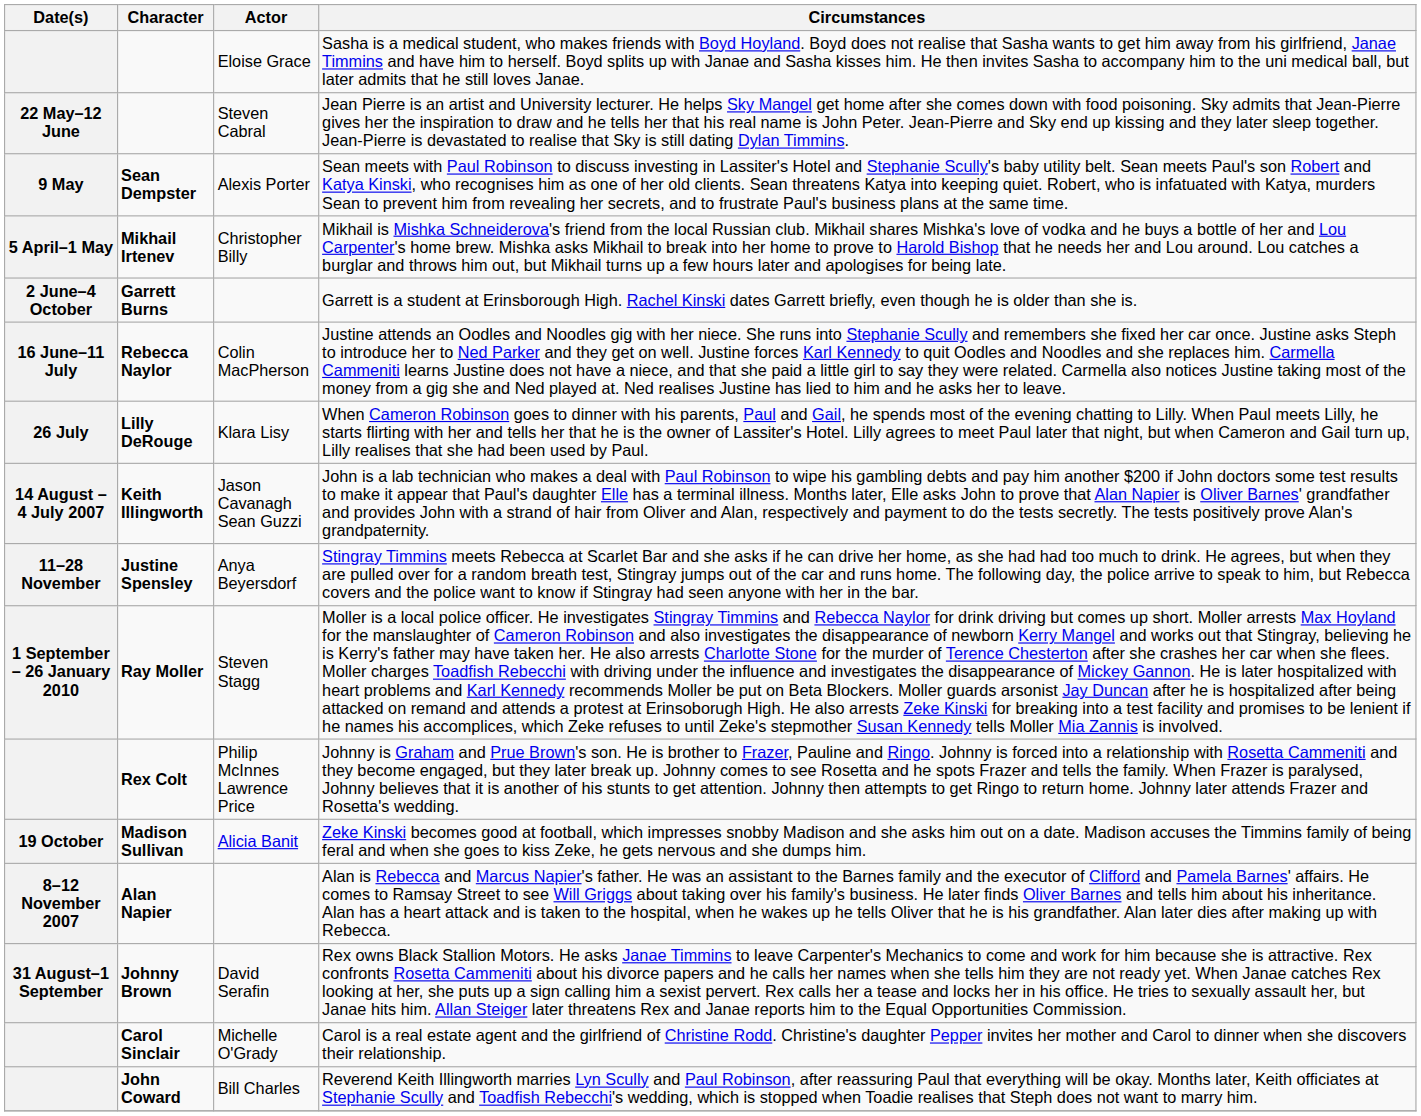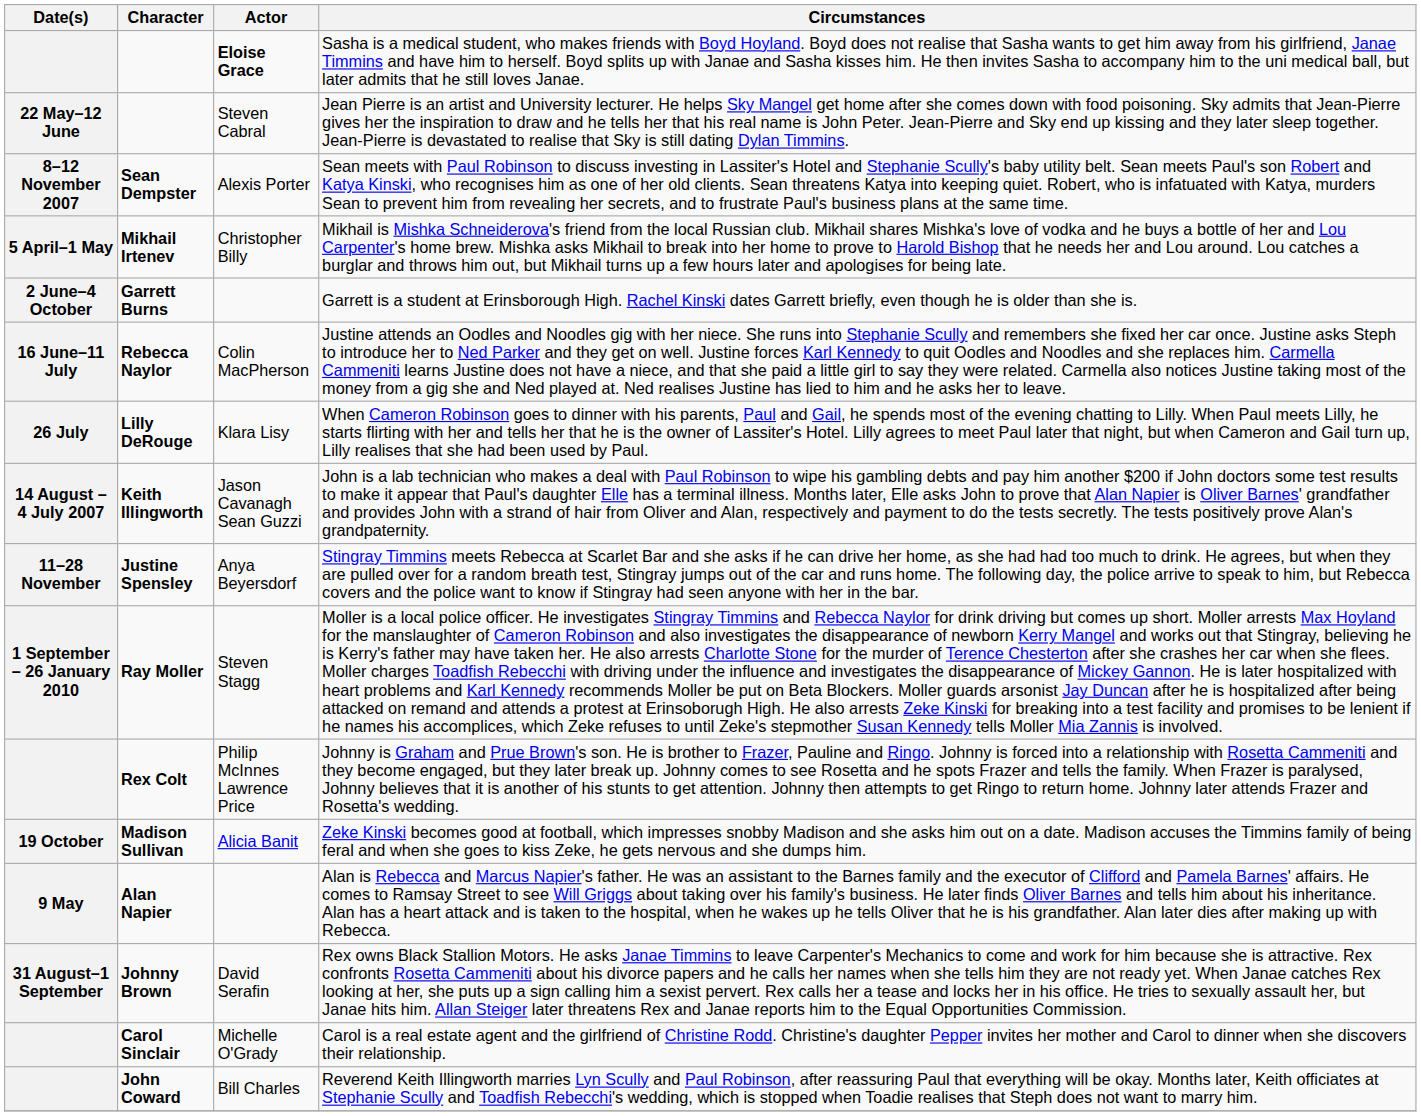(264, 62) normal -> (242, 62) bold
(61, 185) 9 May -> (61, 185) 8–12 November 2007
(61, 903) 8–12 November 2007 -> (61, 903) 9 May
